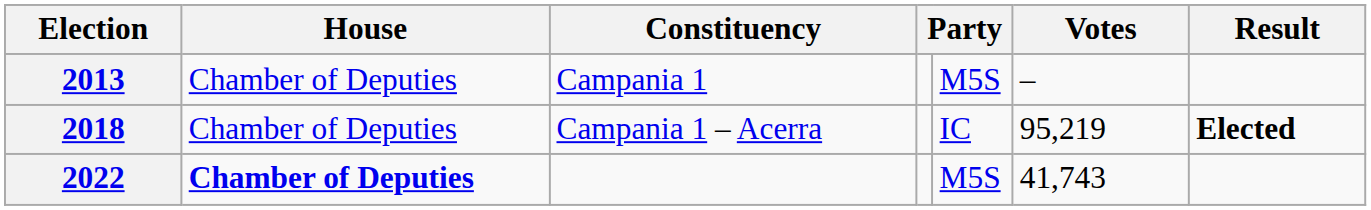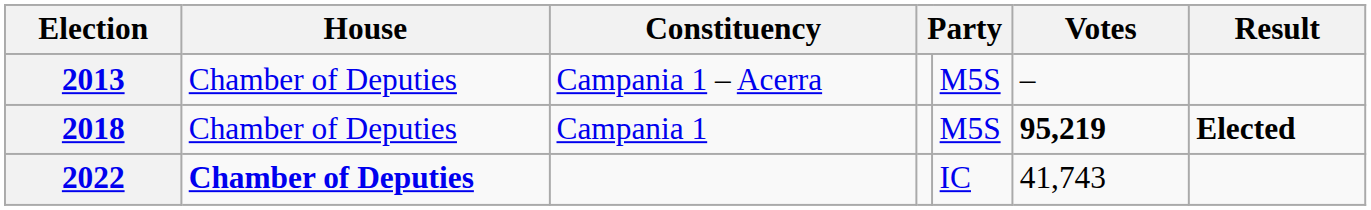(632, 79) Campania 1 -> (689, 79) Campania 1 – Acerra
(689, 128) Campania 1 – Acerra -> (632, 128) Campania 1
(955, 128) IC -> (970, 128) M5S
(1063, 128) normal -> (1063, 128) bold
(970, 178) M5S -> (955, 178) IC
